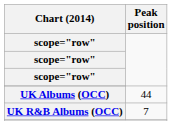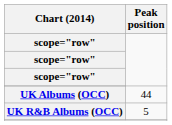(146, 111) 7 -> (146, 111) 5
